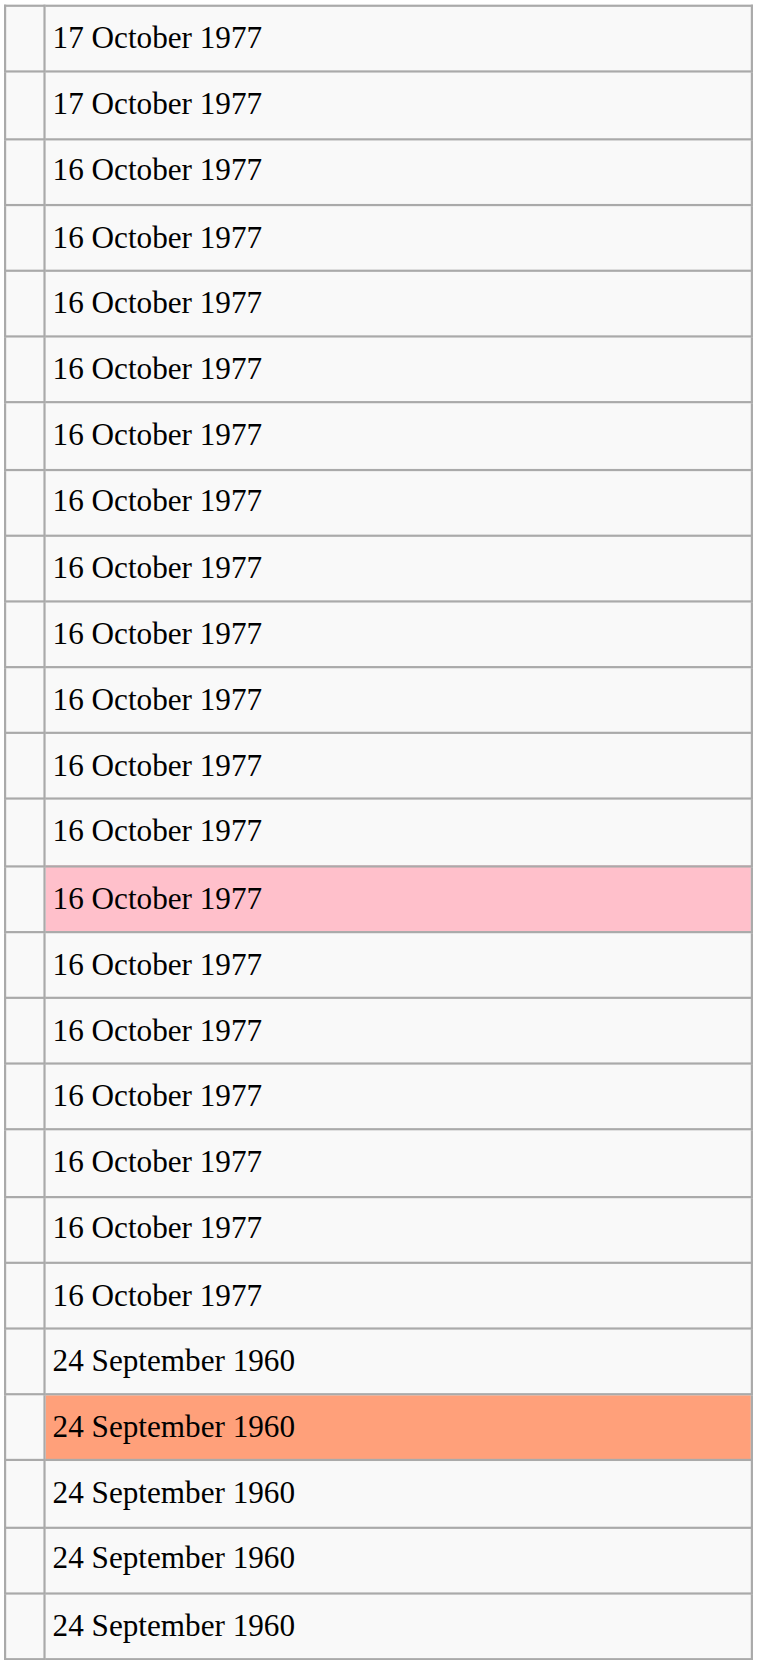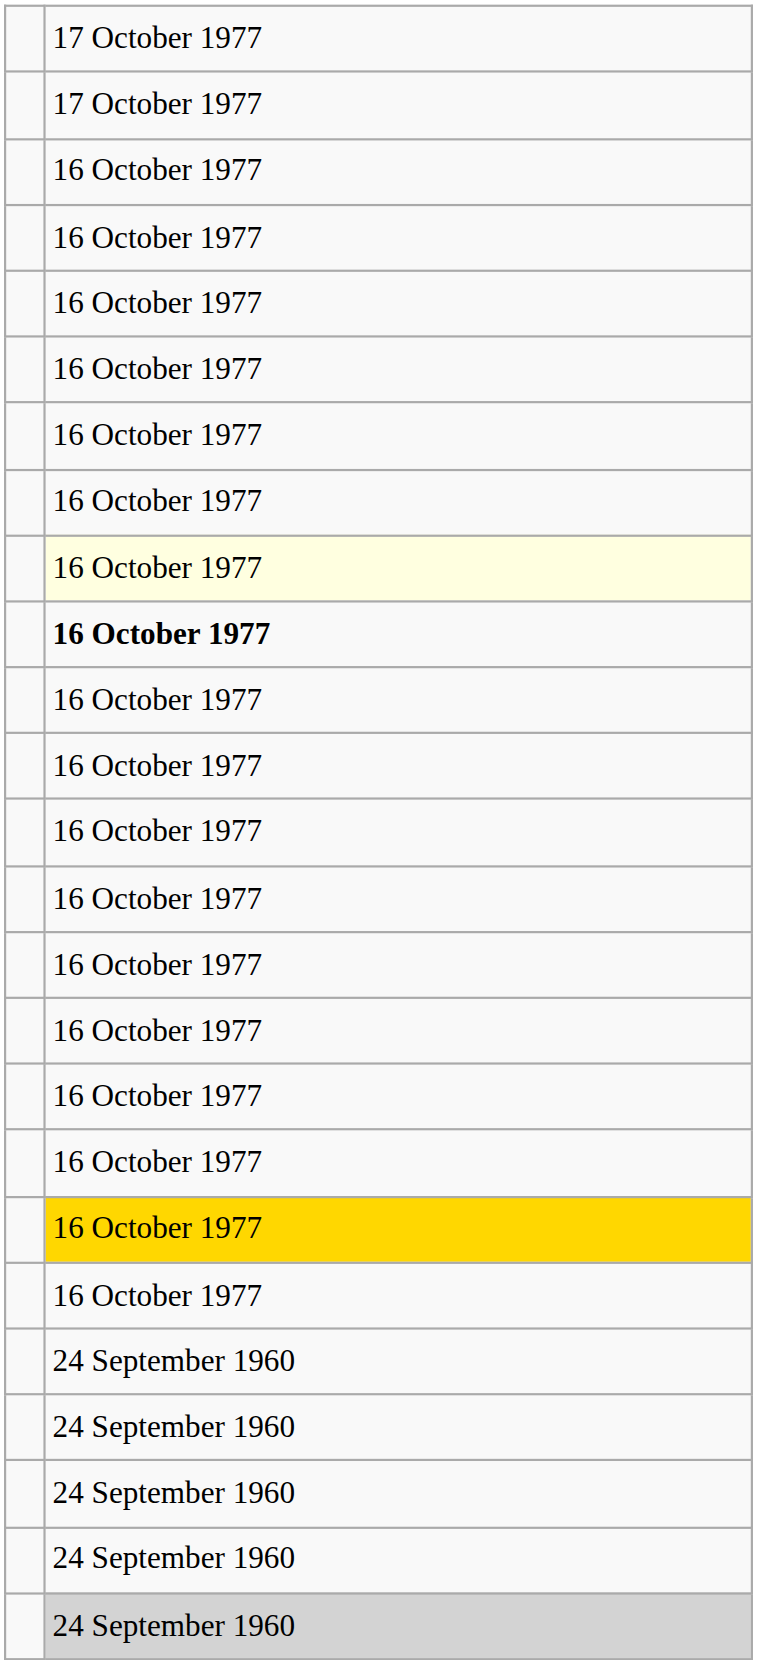(157, 567) no background -> (157, 567) lightyellow background
(157, 633) normal -> (161, 633) bold
(157, 897) pink background -> (157, 897) no background
(157, 1228) no background -> (157, 1228) gold background
(174, 1426) lightsalmon background -> (174, 1426) no background
(174, 1624) no background -> (174, 1624) lightgrey background
